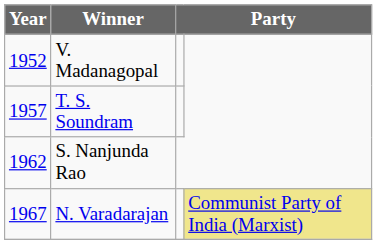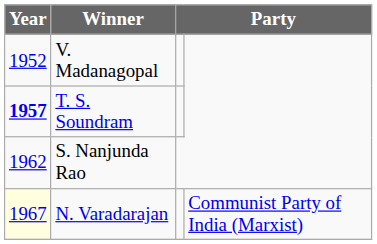(28, 111) normal -> (28, 111) bold
(28, 213) no background -> (28, 213) lightyellow background
(265, 213) khaki background -> (265, 213) no background
